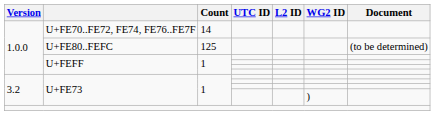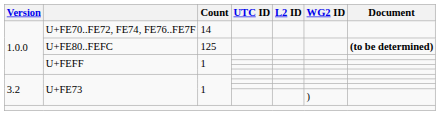(389, 46) normal -> (392, 46) bold
